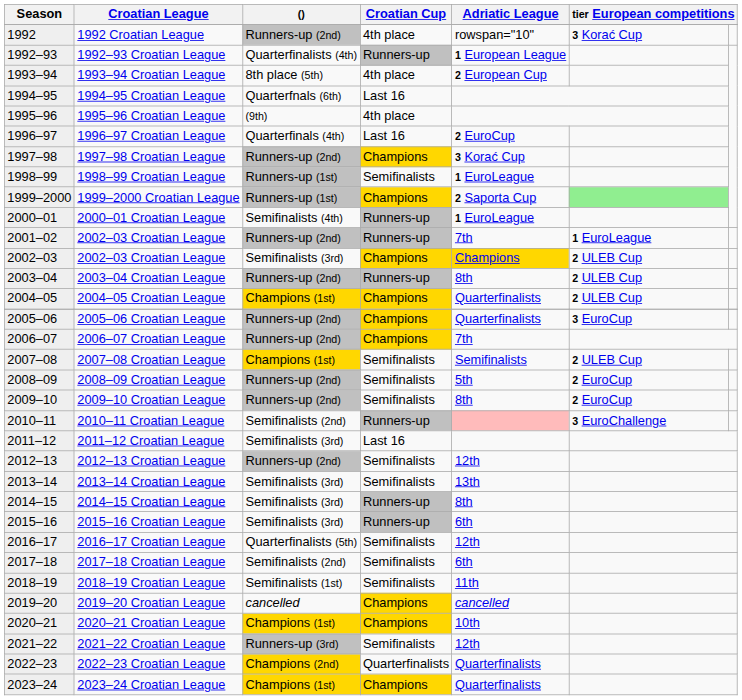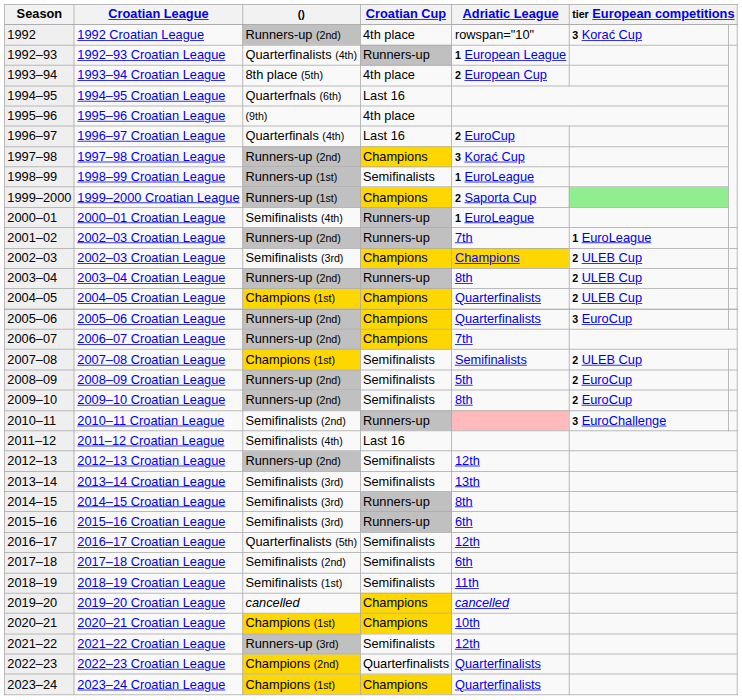(294, 440) Semifinalists (3rd) -> (294, 440) Semifinalists (4th)
